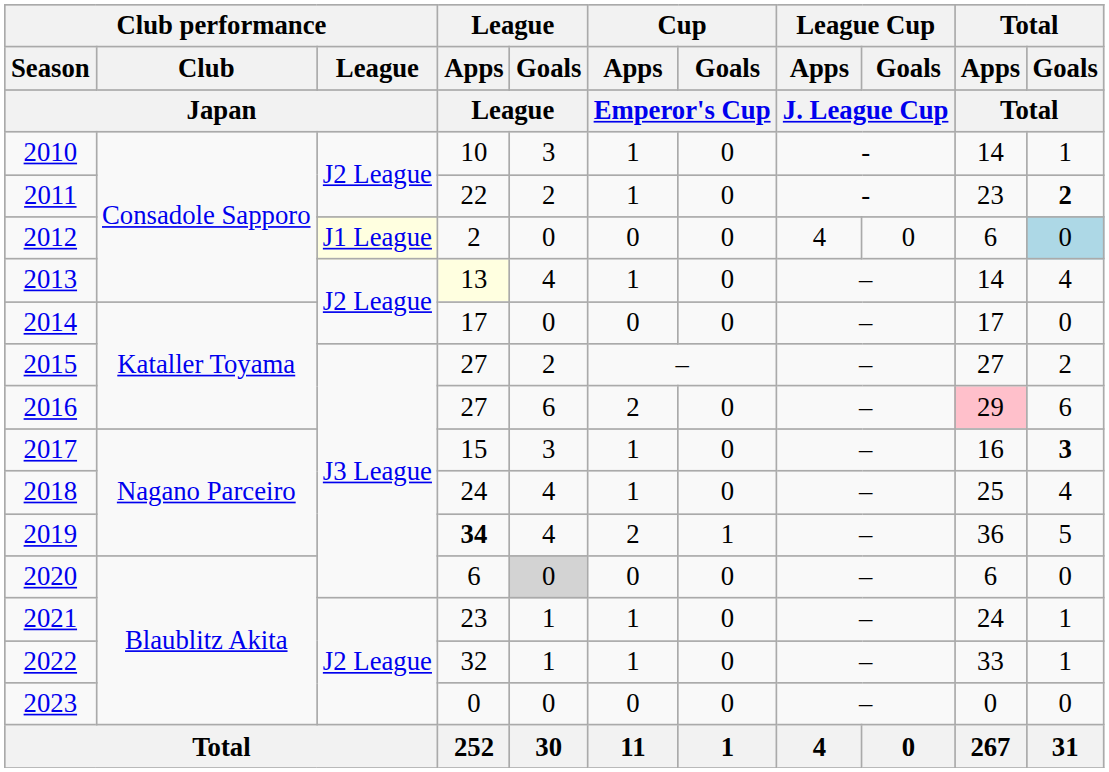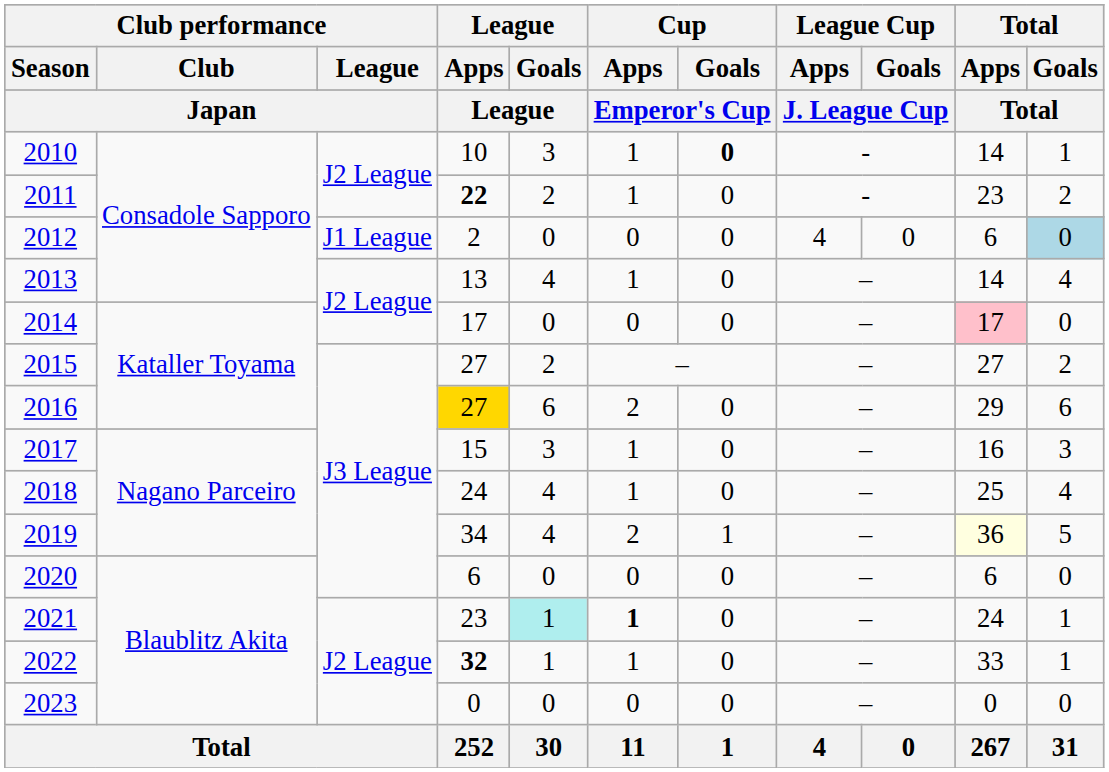(728, 152) normal -> (728, 152) bold
(474, 195) normal -> (474, 195) bold
(1065, 195) bold -> (1065, 195) normal
(377, 237) lightyellow background -> (377, 237) no background
(474, 279) lightyellow background -> (474, 279) no background
(990, 322) no background -> (990, 322) pink background
(474, 407) no background -> (474, 407) gold background
(990, 407) pink background -> (990, 407) no background
(1065, 449) bold -> (1065, 449) normal
(474, 534) bold -> (474, 534) normal
(990, 534) no background -> (990, 534) lightyellow background
(549, 576) lightgrey background -> (549, 576) no background
(549, 618) no background -> (549, 618) paleturquoise background
(633, 618) normal -> (633, 618) bold
(474, 661) normal -> (474, 661) bold
